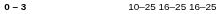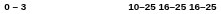(172, 7) normal -> (172, 7) bold
